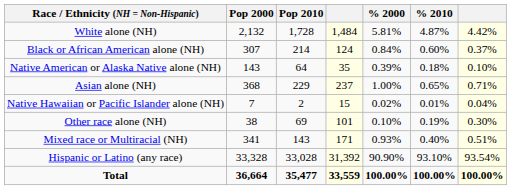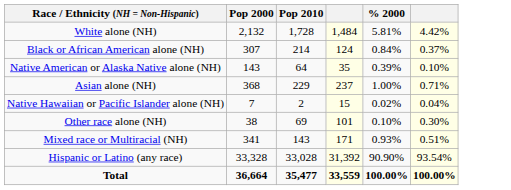- column: (434, 13)
